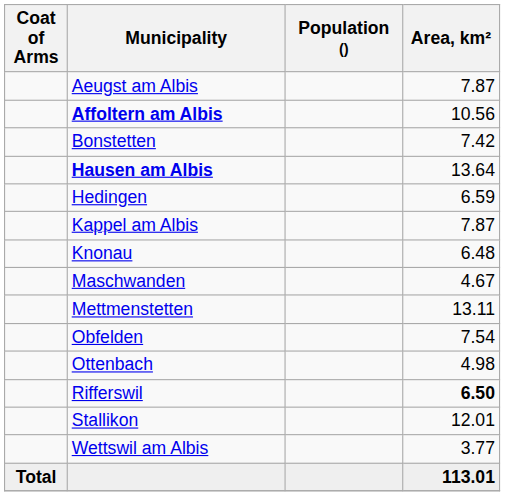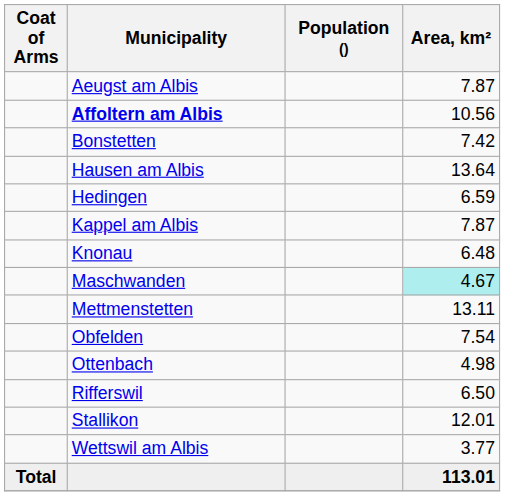(142, 169) bold -> (138, 169) normal
(478, 281) no background -> (478, 281) paleturquoise background
(478, 393) bold -> (478, 393) normal
